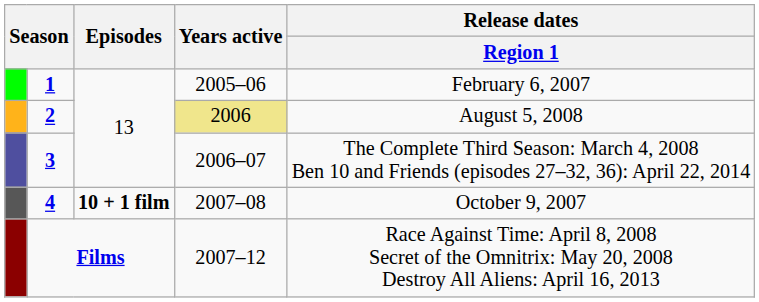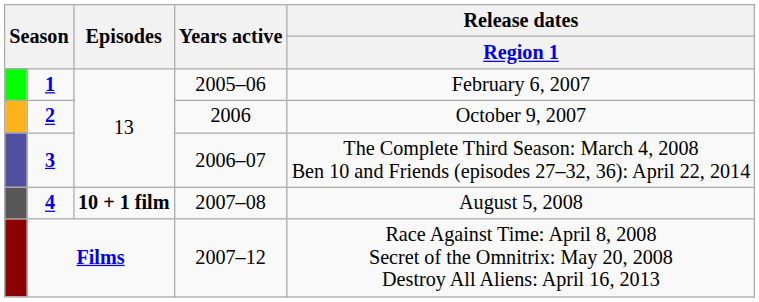(231, 116) khaki background -> (231, 116) no background
(521, 116) August 5, 2008 -> (521, 116) October 9, 2007
(521, 203) October 9, 2007 -> (521, 203) August 5, 2008
